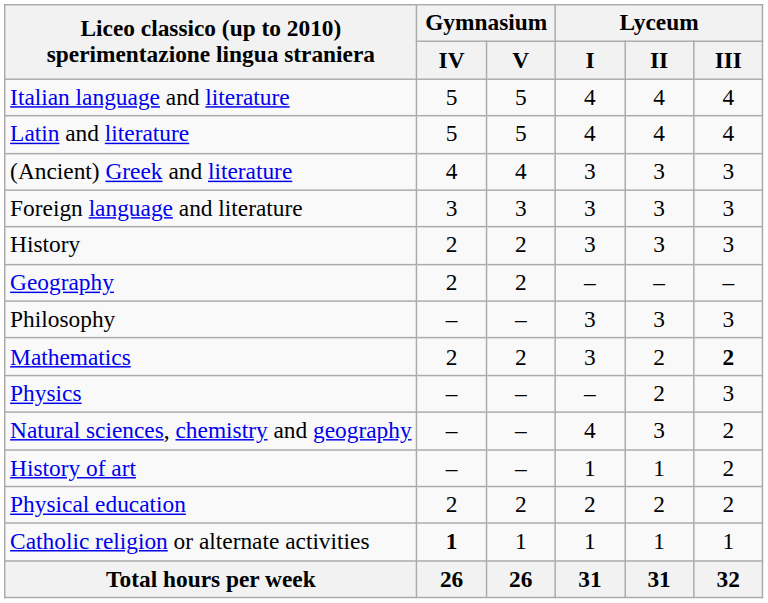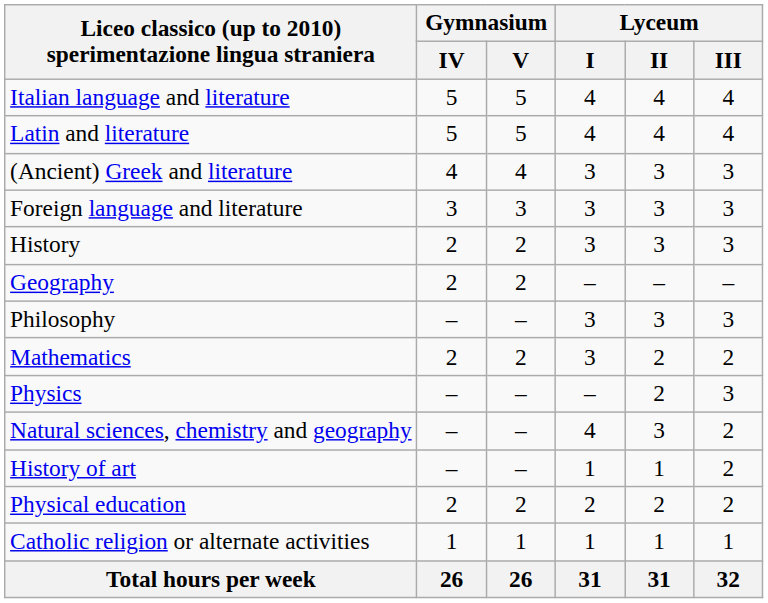(728, 356) bold -> (728, 356) normal
(452, 541) bold -> (452, 541) normal
